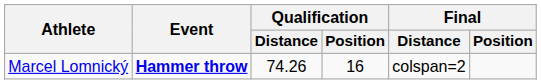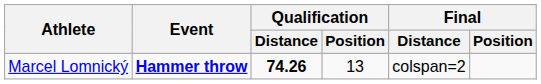(286, 67) normal -> (286, 67) bold
(355, 67) 16 -> (355, 67) 13
